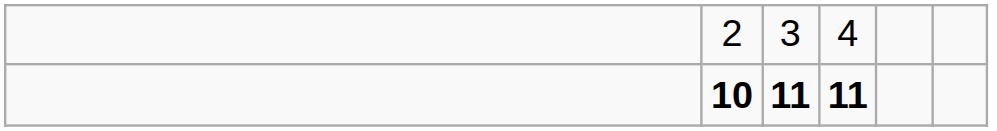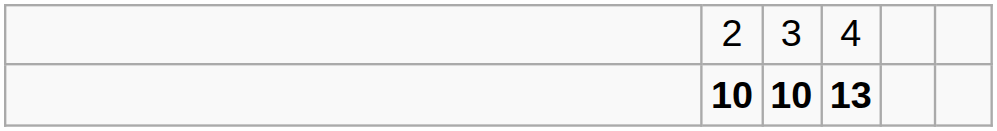(790, 94) 11 -> (791, 94) 10
(848, 94) 11 -> (851, 94) 13
